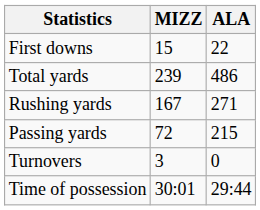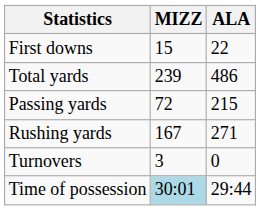rows swapped: (60, 104) <-> (58, 133)
(175, 190) no background -> (175, 190) lightblue background
